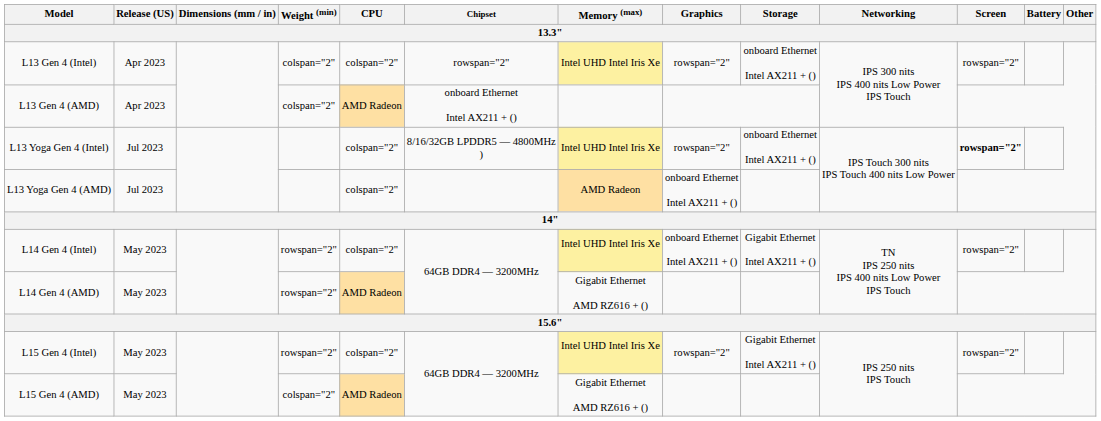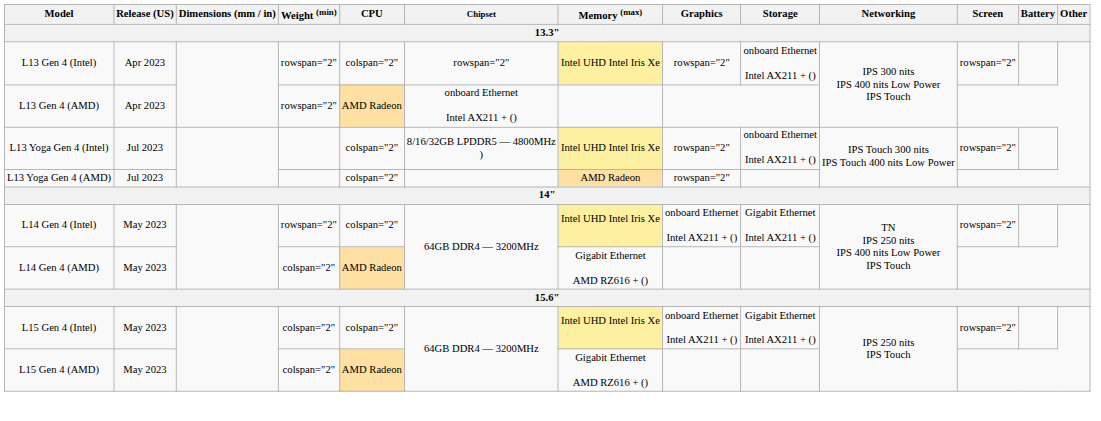(309, 63) colspan="2" -> (309, 63) rowspan="2"
(309, 105) colspan="2" -> (309, 105) rowspan="2"
(991, 148) bold -> (988, 148) normal
(702, 190) onboard Ethernet Intel AX211 + () -> (702, 178) rowspan="2"
(309, 292) rowspan="2" -> (309, 267) colspan="2"
(309, 352) rowspan="2" -> (309, 327) colspan="2"
(702, 352) rowspan="2" -> (702, 327) onboard Ethernet Intel AX211 + ()
